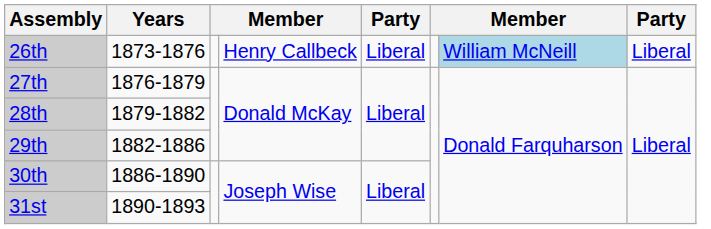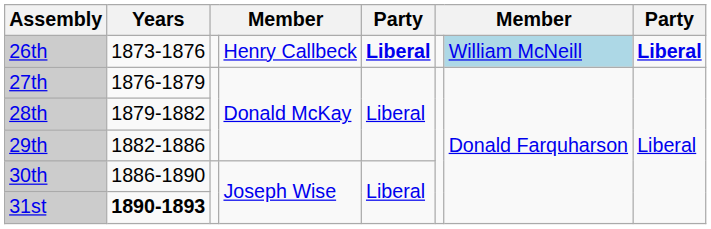(396, 51) normal -> (398, 51) bold
(661, 51) normal -> (669, 51) bold
(158, 207) normal -> (158, 207) bold
